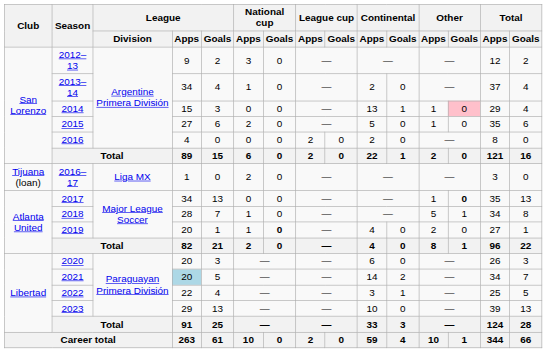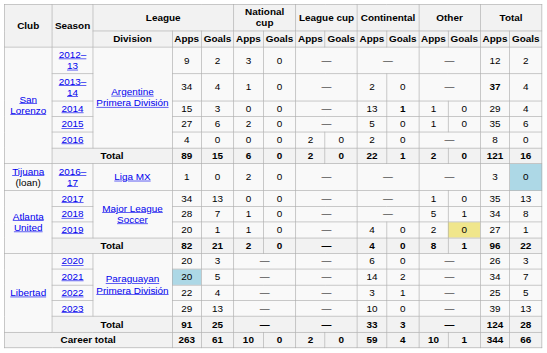(495, 87) normal -> (495, 87) bold
(403, 108) normal -> (403, 108) bold
(464, 108) pink background -> (464, 108) no background
(526, 177) no background -> (526, 177) lightblue background
(464, 198) bold -> (464, 198) normal
(280, 230) bold -> (280, 230) normal
(464, 230) no background -> (464, 230) khaki background
